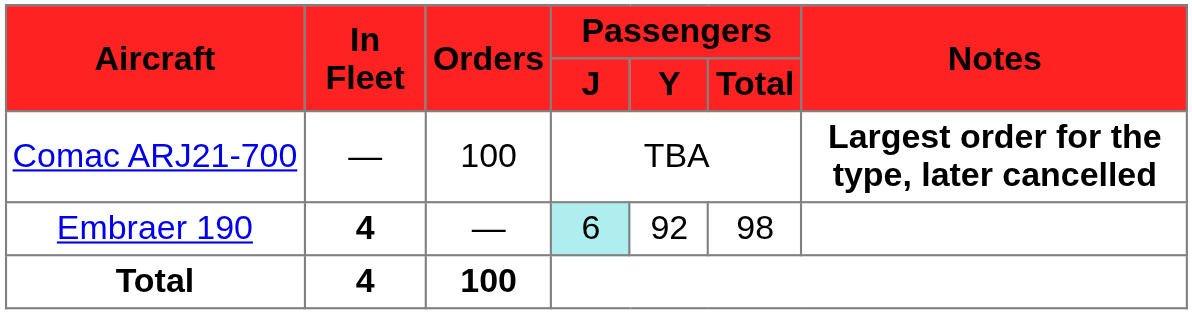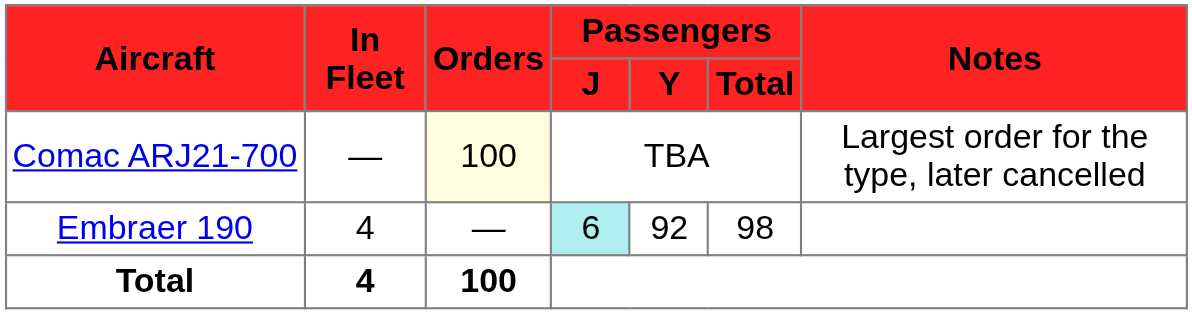(489, 156) no background -> (489, 156) lightyellow background
(995, 156) bold -> (995, 156) normal
(365, 228) bold -> (365, 228) normal
